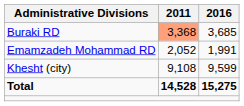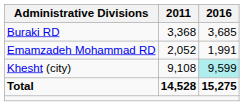(182, 31) lightsalmon background -> (182, 31) no background
(222, 68) no background -> (222, 68) paleturquoise background
